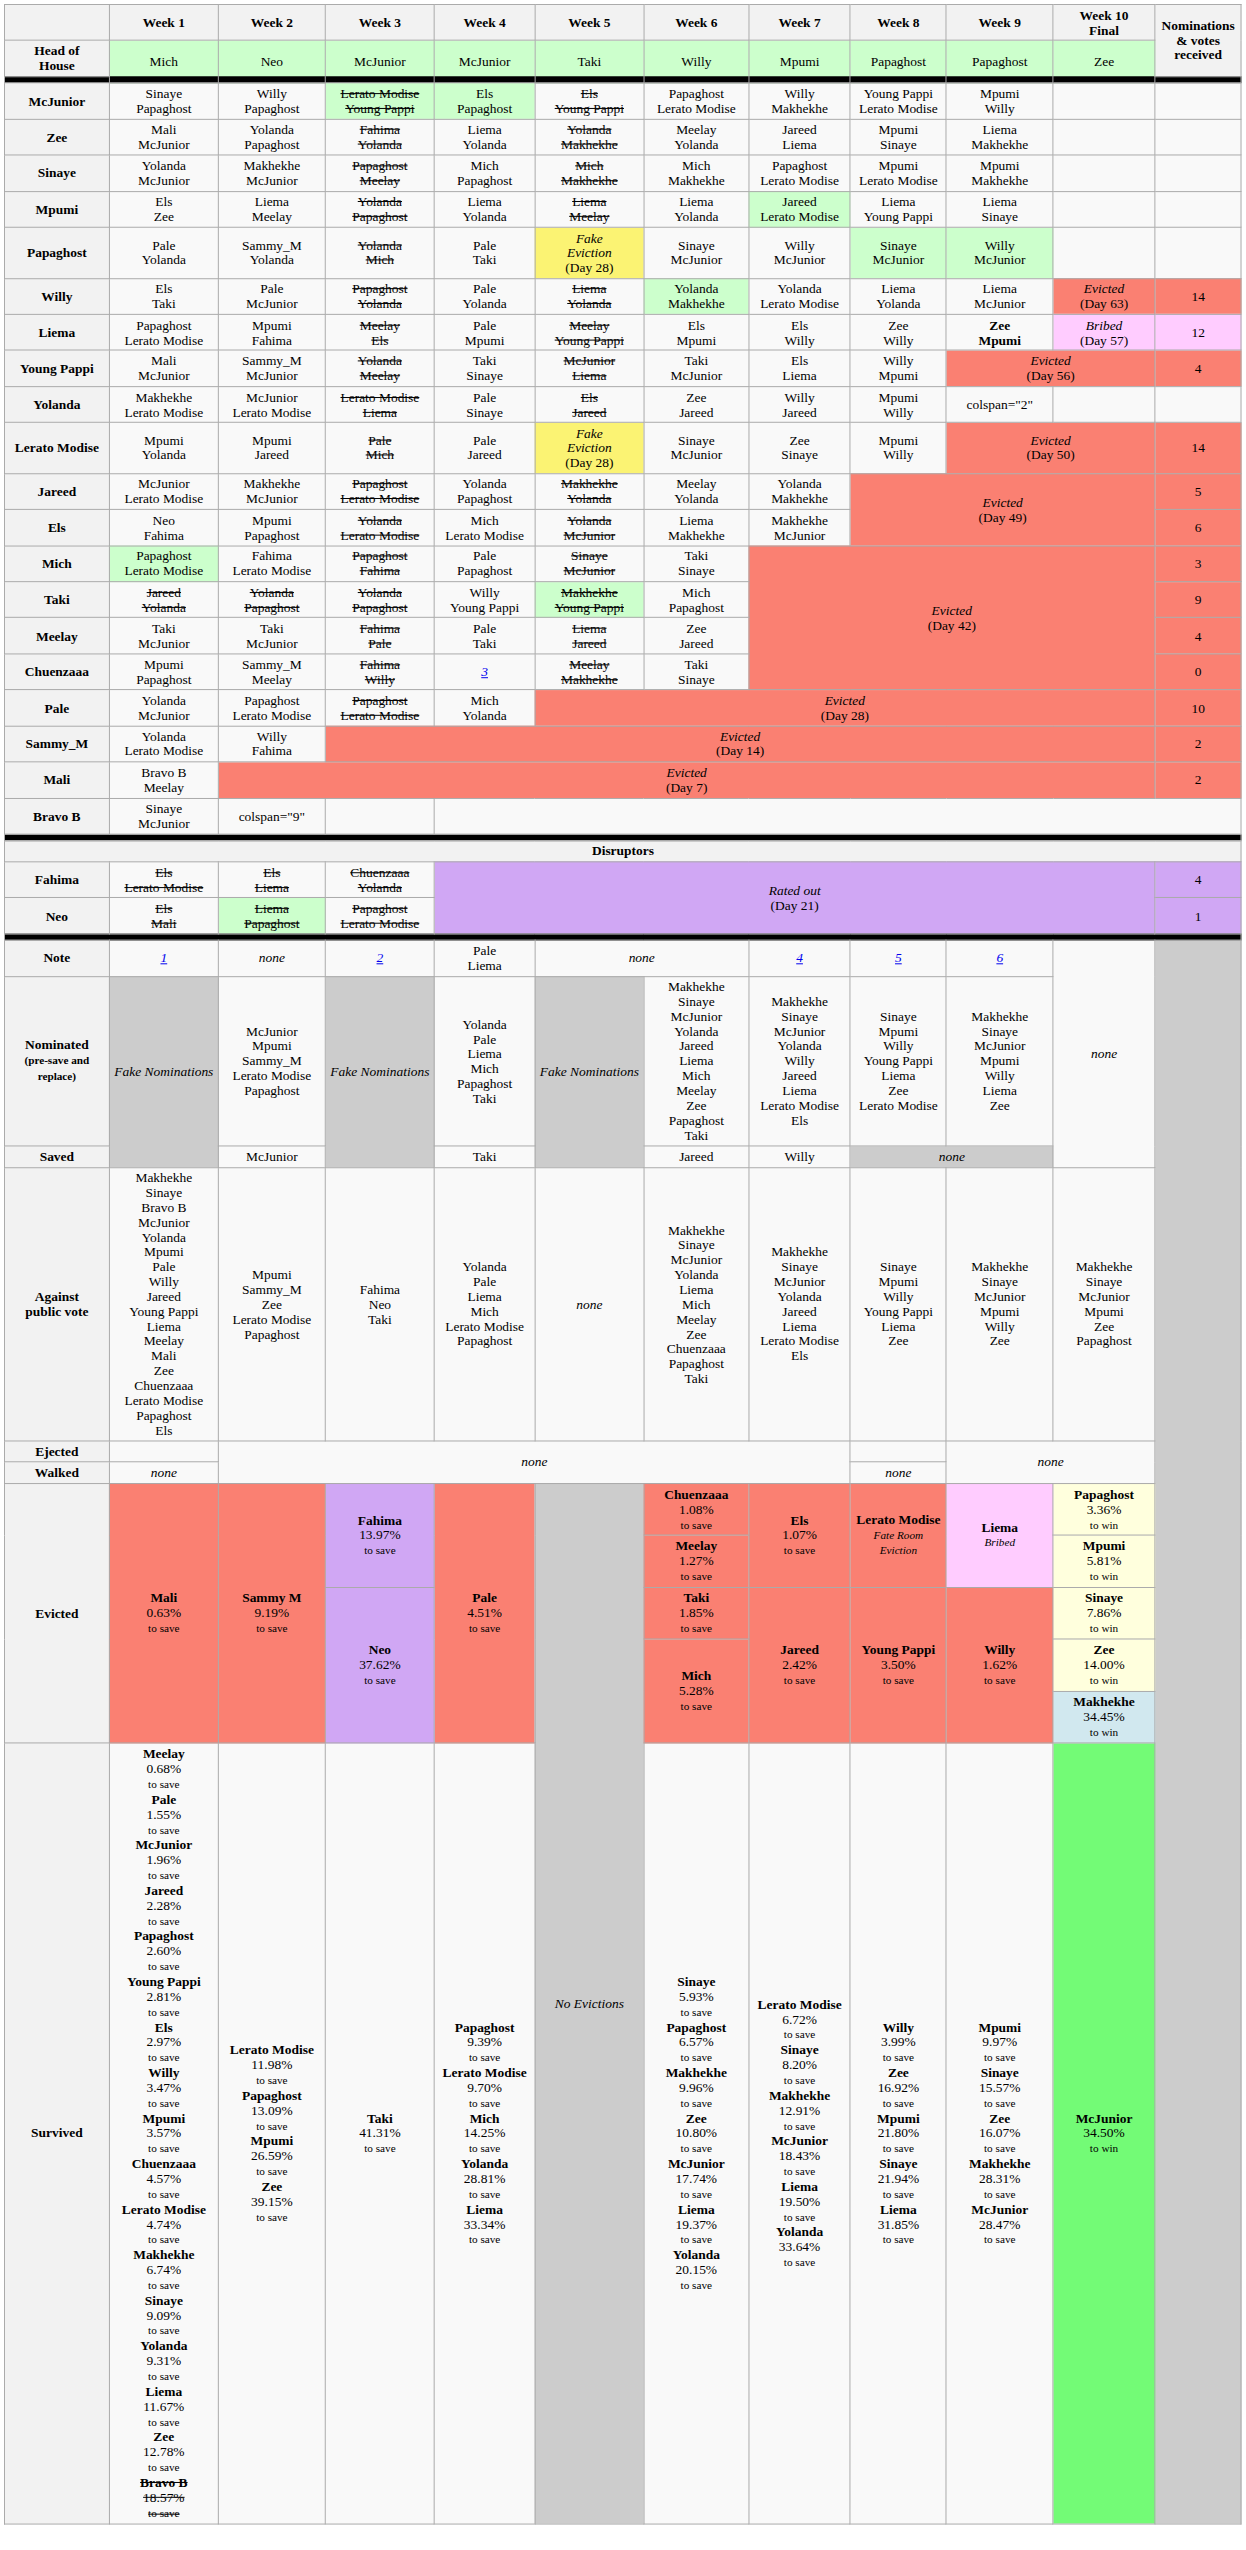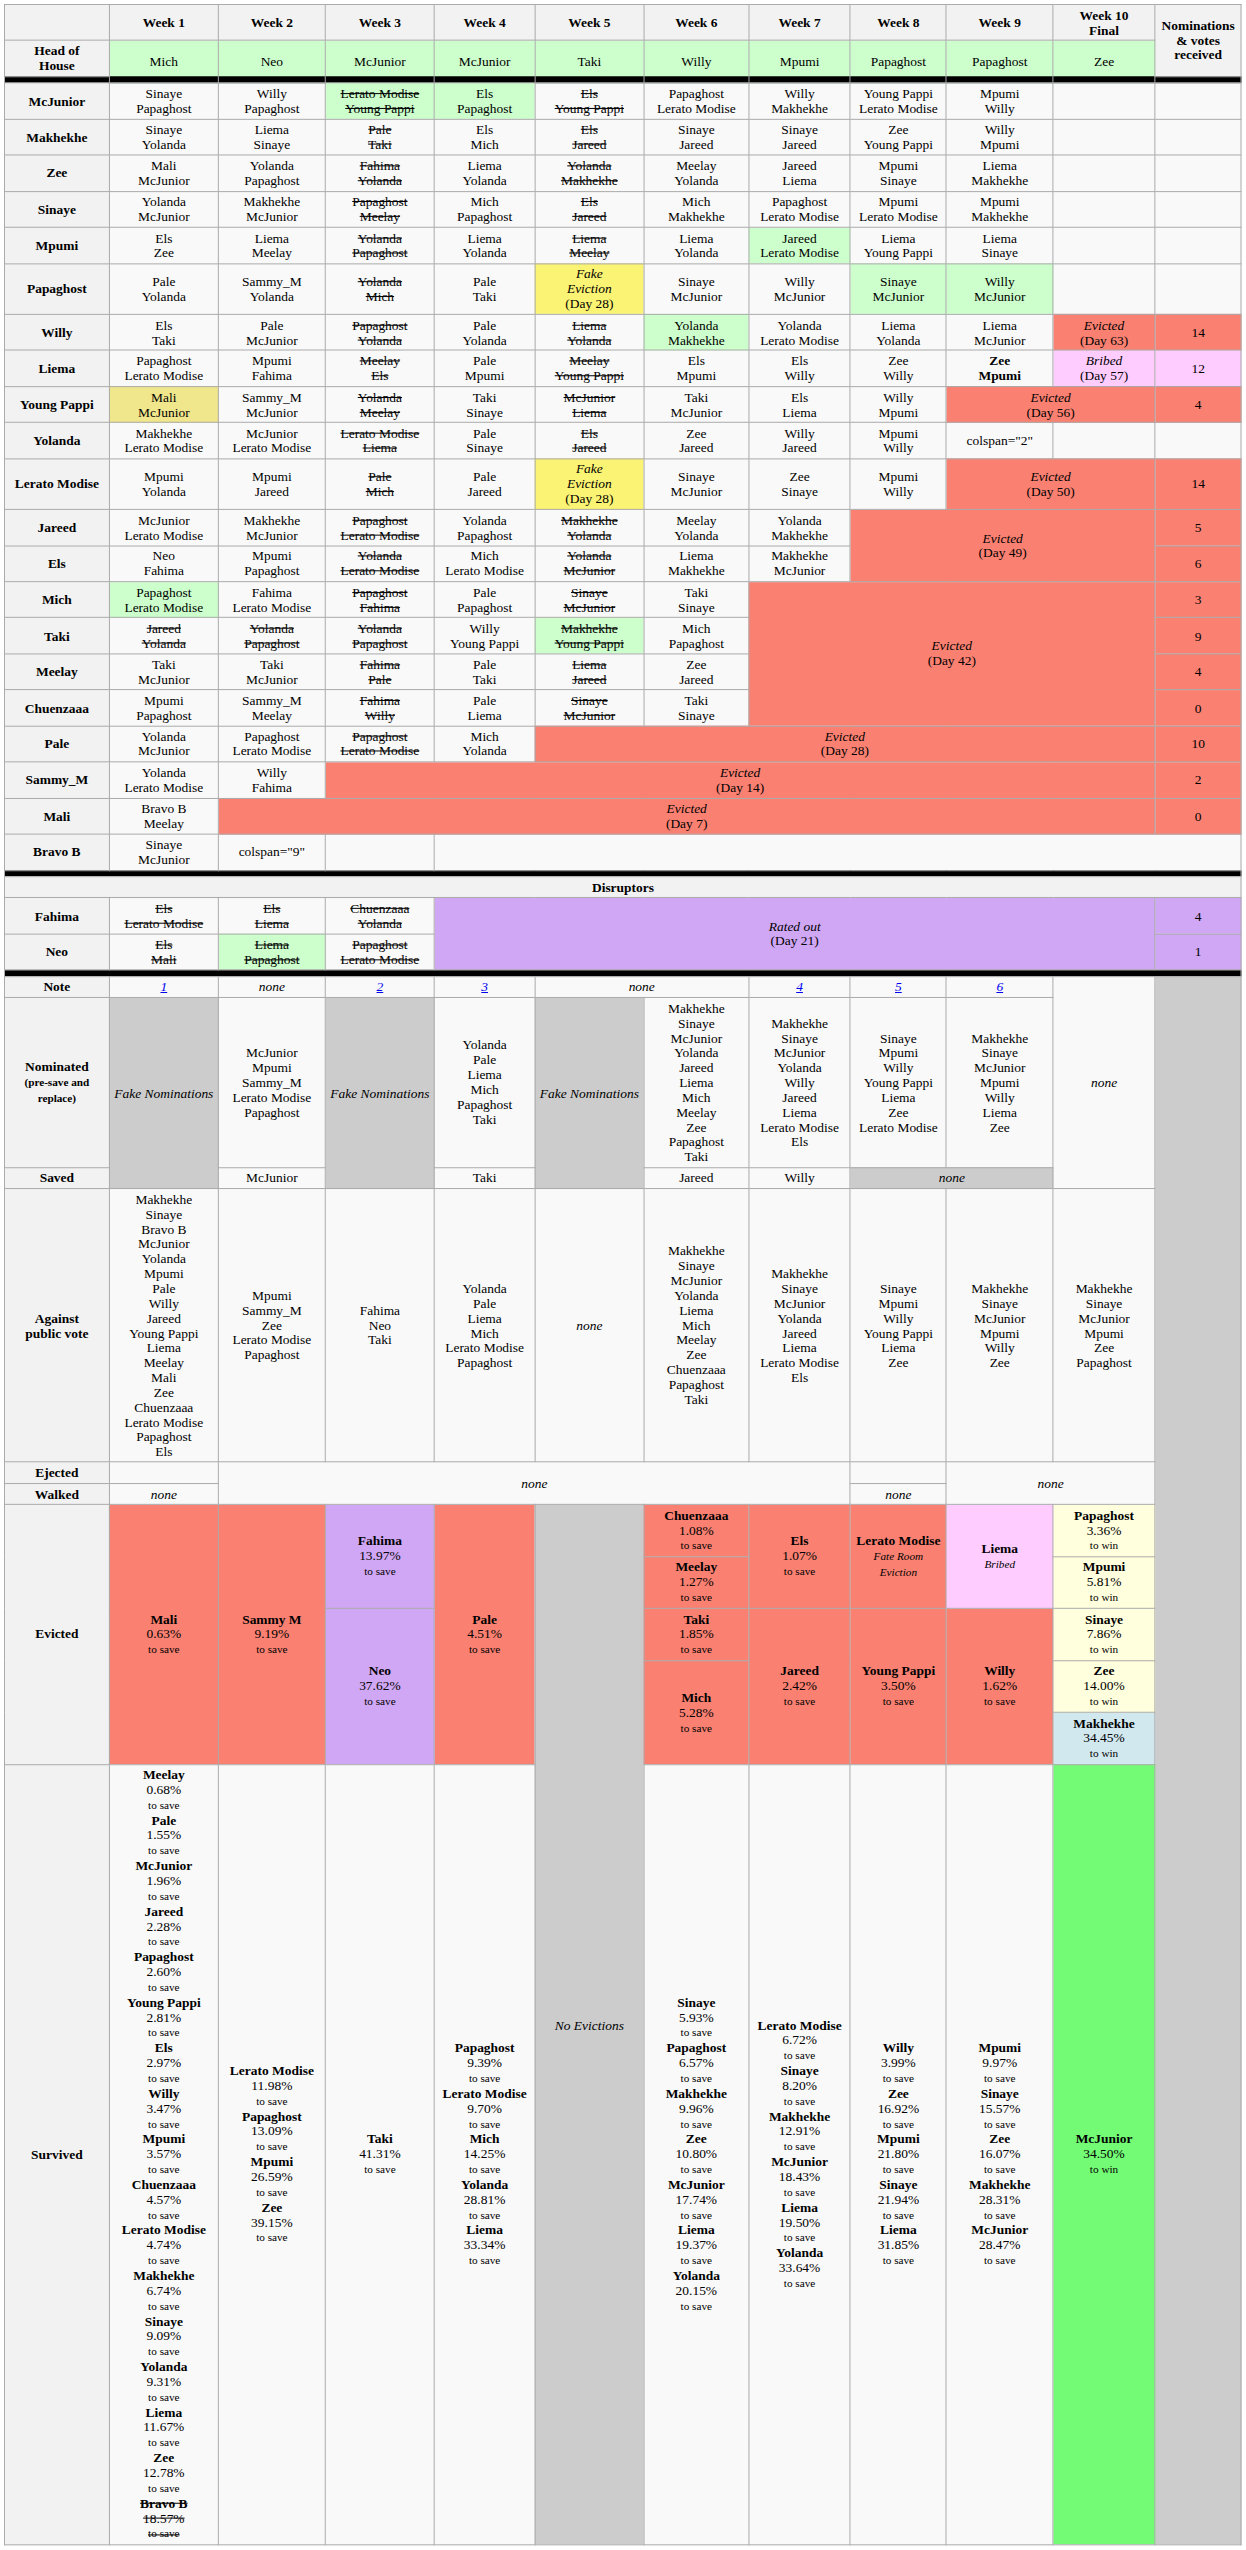+ row: (57, 137)
(589, 173) Mich Makhekhe -> (589, 209) Els Jareed
(164, 368) no background -> (164, 404) khaki background
(485, 671) 3 -> (485, 708) Pale Liema
(589, 671) Meelay Makhekhe -> (589, 708) Sinaye McJunior
(1198, 780) 2 -> (1198, 816) 0
(485, 958) Pale Liema -> (485, 987) 3
